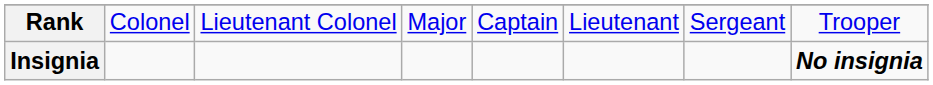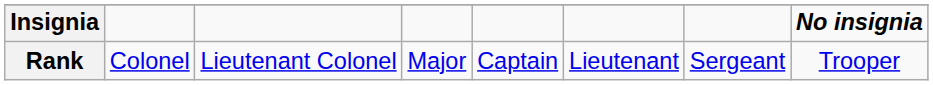rows swapped: (55, 23) <-> (55, 60)
